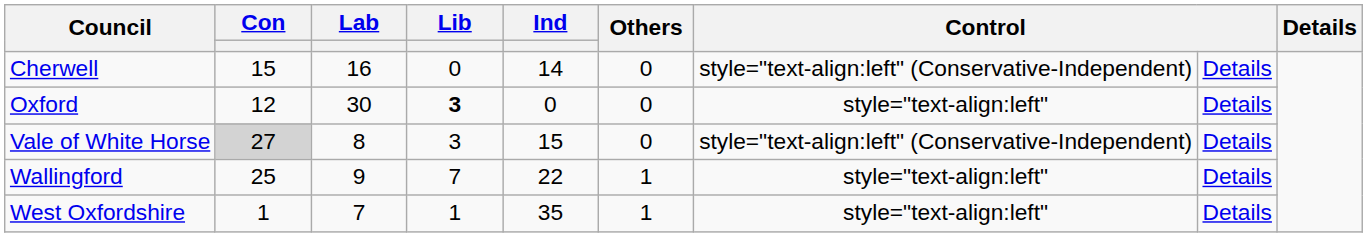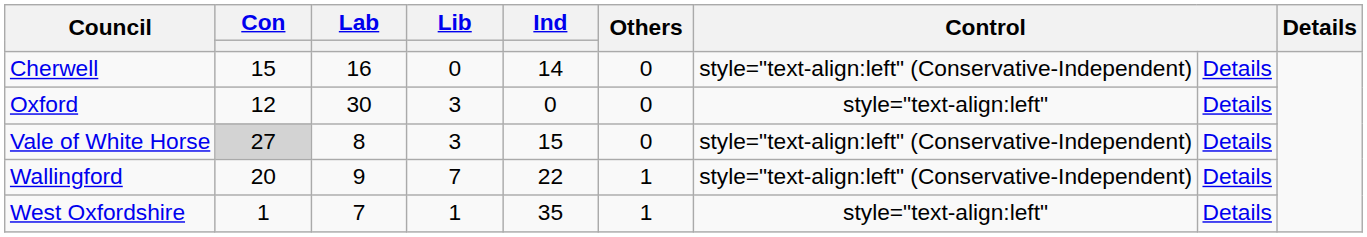(455, 105) bold -> (455, 105) normal
(263, 177) 25 -> (263, 177) 20
(946, 177) style="text-align:left" -> (946, 177) style="text-align:left" (Conservative-Independent)
